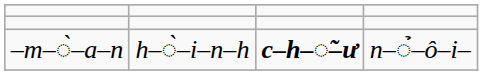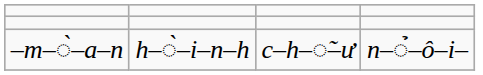(310, 49) bold -> (308, 49) normal
